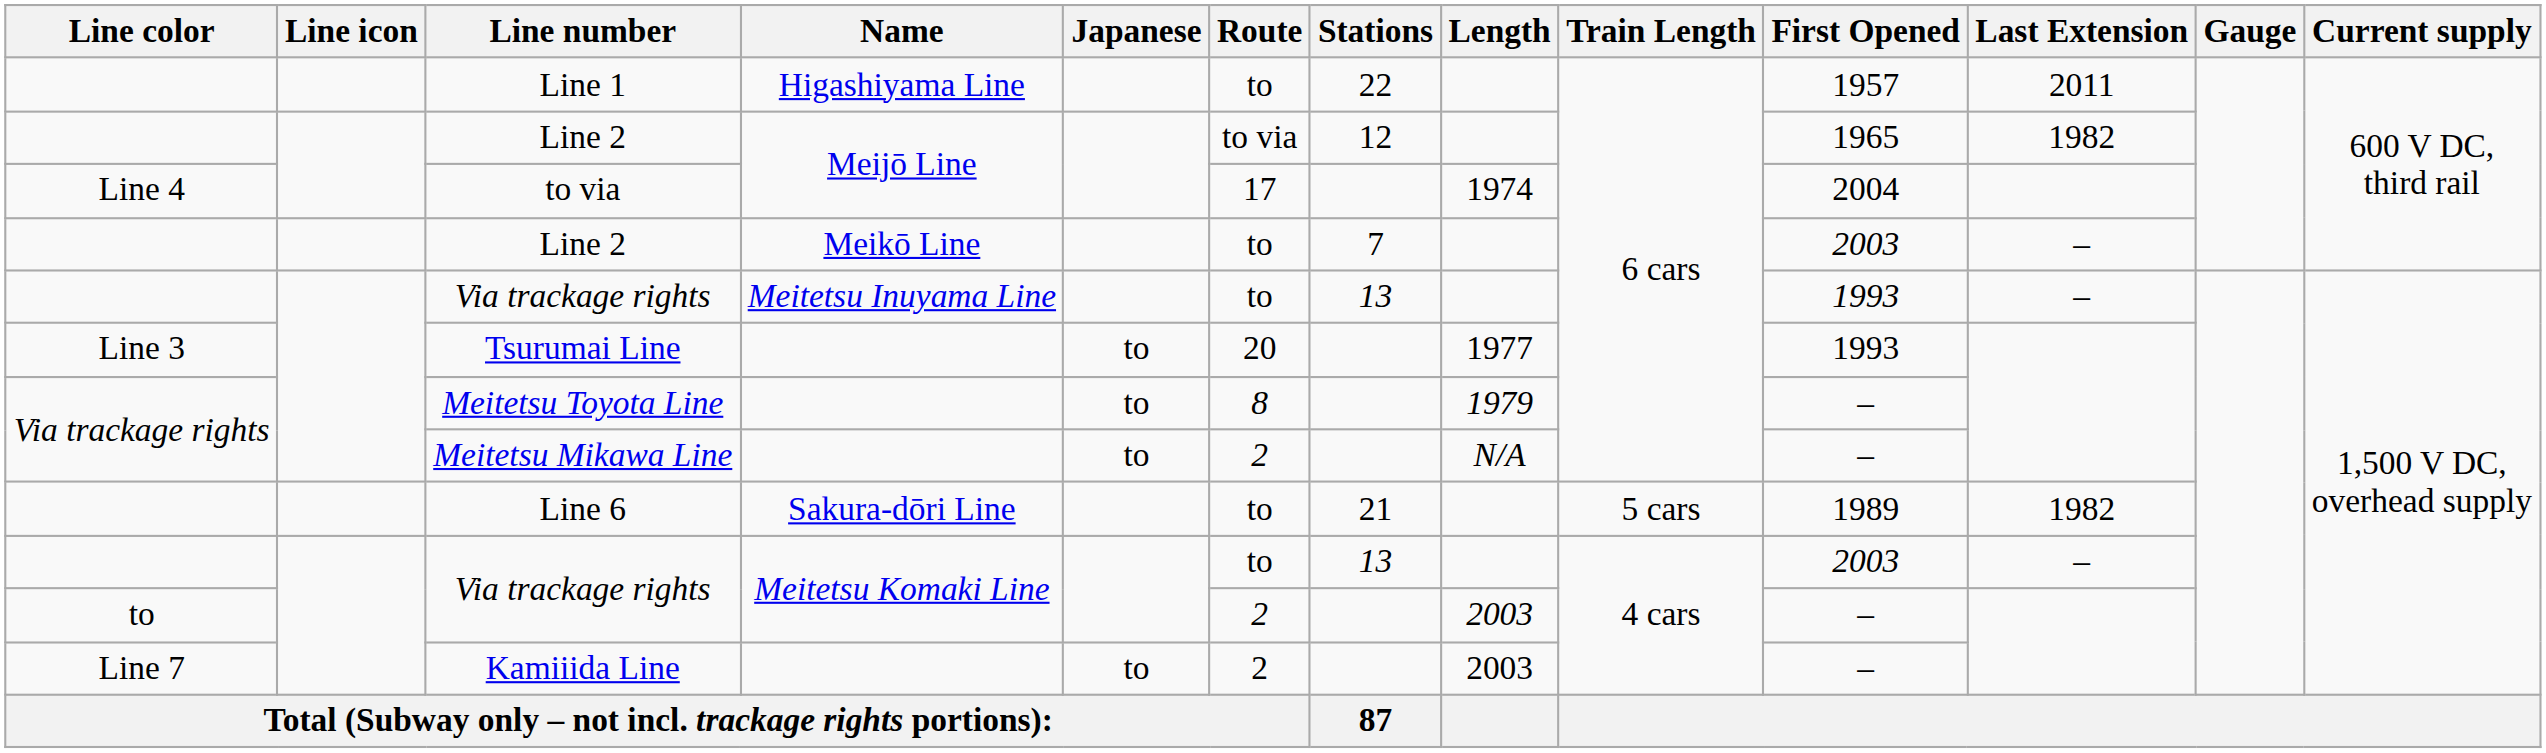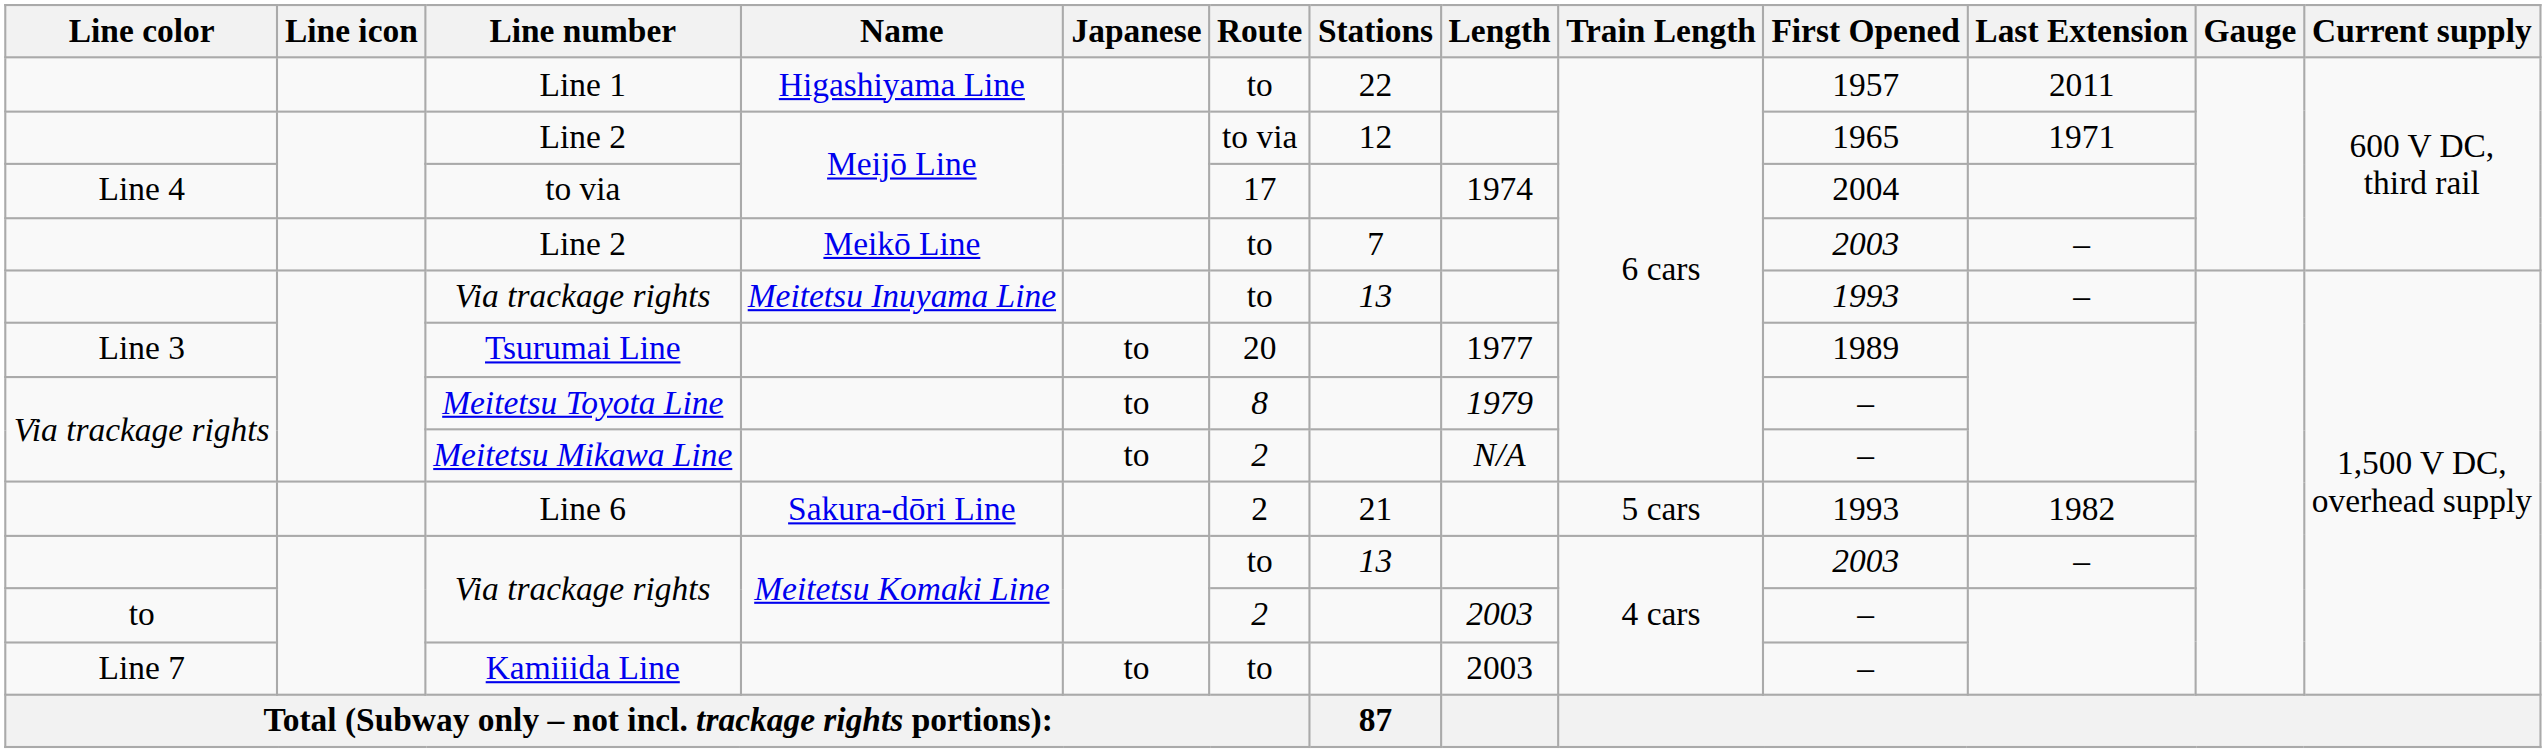(2082, 137) 1982 -> (2082, 137) 1971
(1866, 349) 1993 -> (1866, 349) 1989
(1260, 508) to -> (1260, 508) 2
(1866, 508) 1989 -> (1866, 508) 1993
(1260, 667) 2 -> (1260, 667) to
